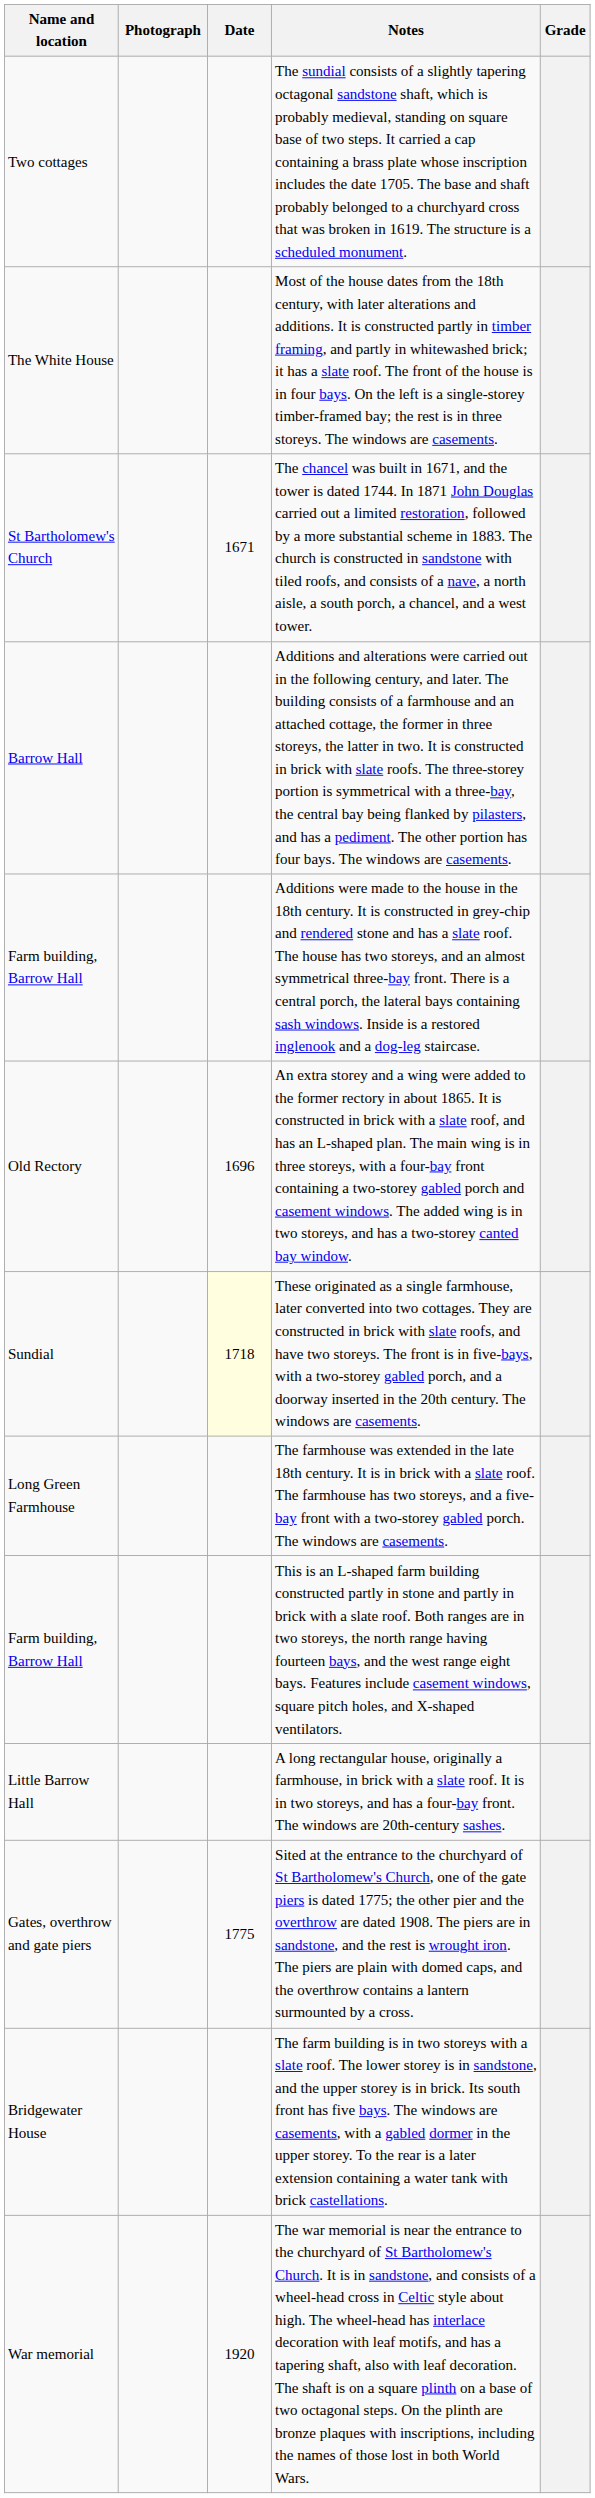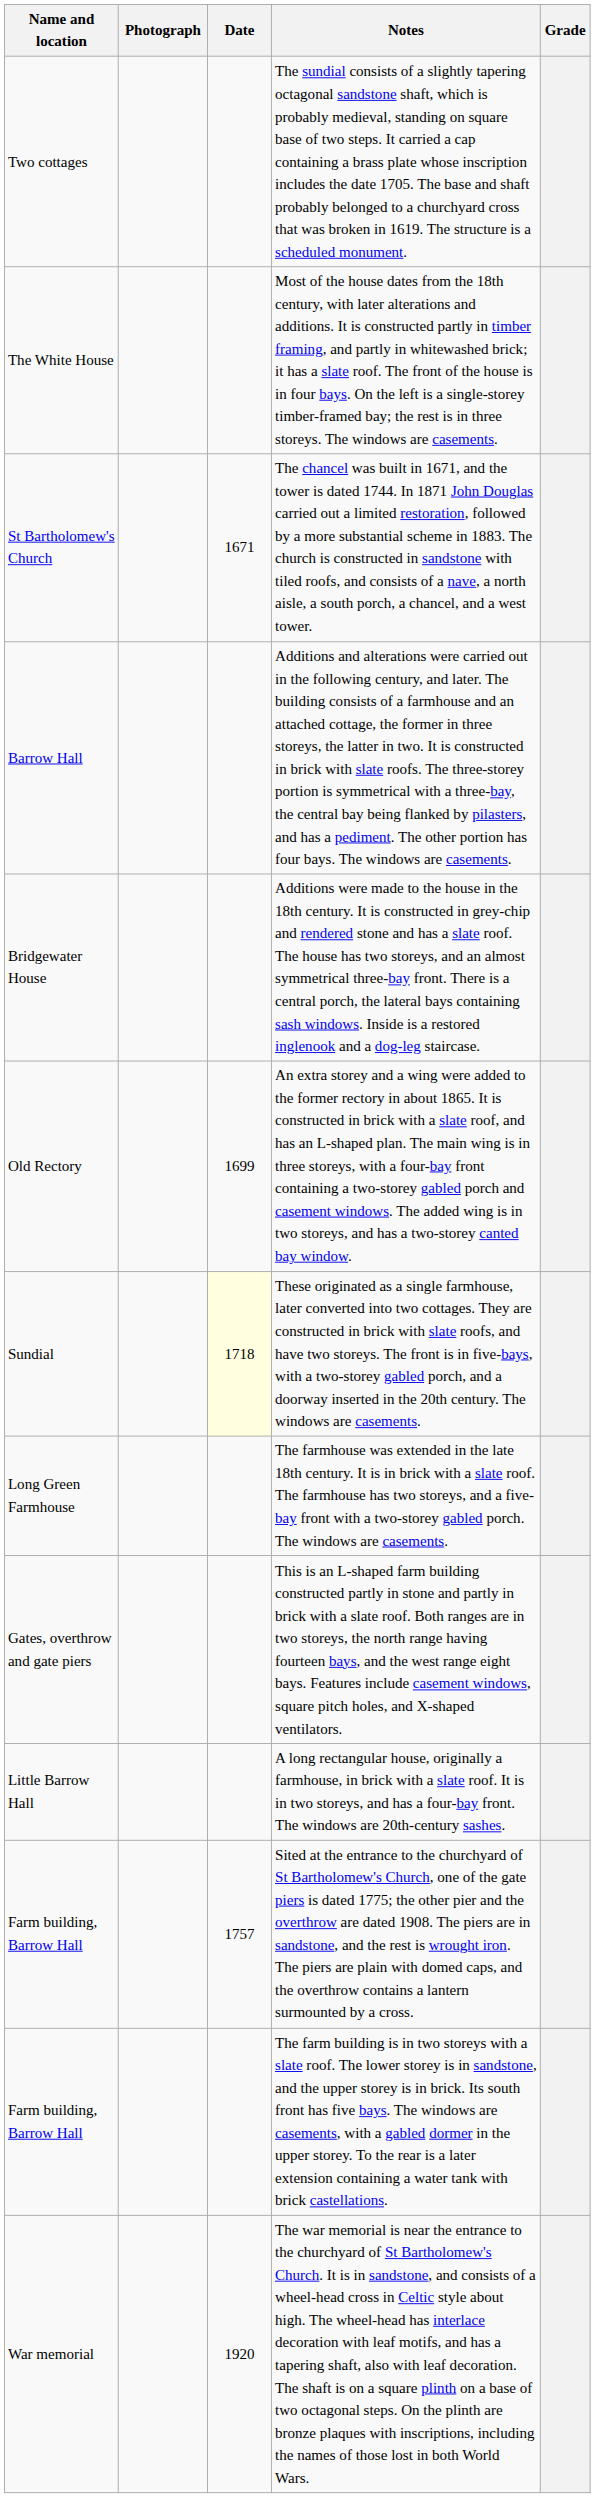(53, 967) Farm building, Barrow Hall -> (45, 967) Bridgewater House
(239, 1166) 1696 -> (239, 1166) 1699
(53, 1649) Farm building, Barrow Hall -> (60, 1649) Gates, overthrow and gate piers
(60, 1934) Gates, overthrow and gate piers -> (53, 1934) Farm building, Barrow Hall
(239, 1934) 1775 -> (239, 1934) 1757
(45, 2121) Bridgewater House -> (53, 2121) Farm building, Barrow Hall
